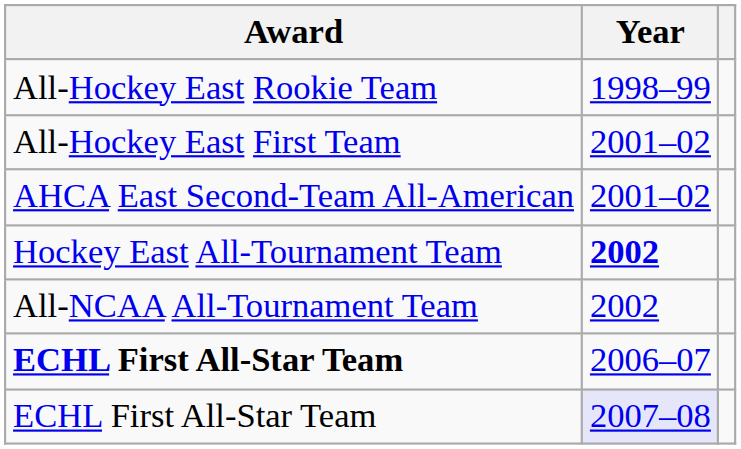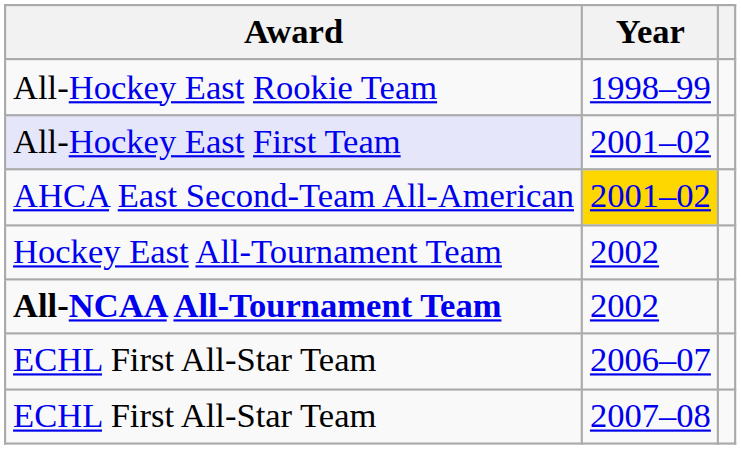(207, 141) no background -> (207, 141) lavender background
(650, 196) no background -> (650, 196) gold background
(624, 251) bold -> (624, 251) normal
(245, 305) normal -> (257, 305) bold
(208, 360) bold -> (195, 360) normal
(650, 415) lavender background -> (650, 415) no background
